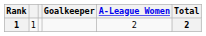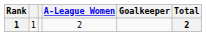columns swapped: (69, 11) <-> (134, 11)
